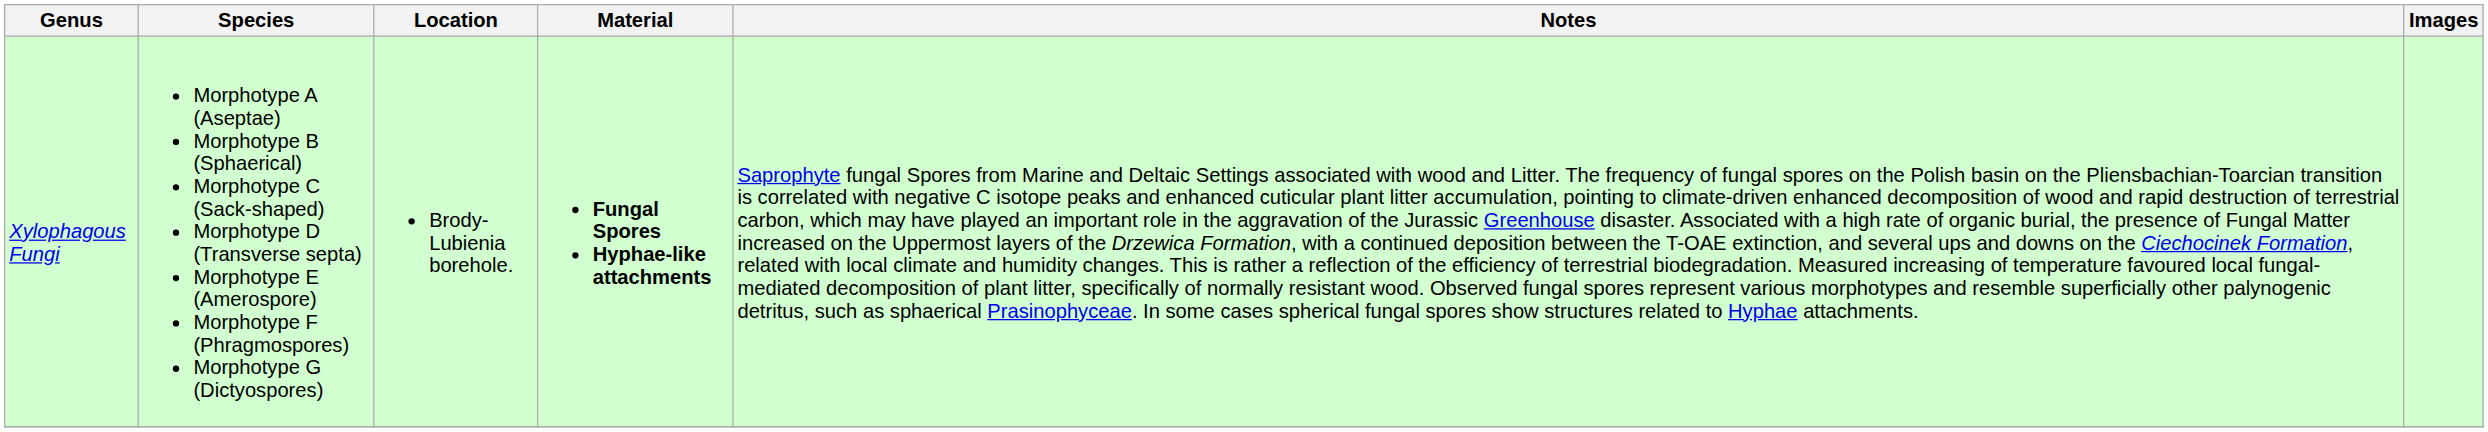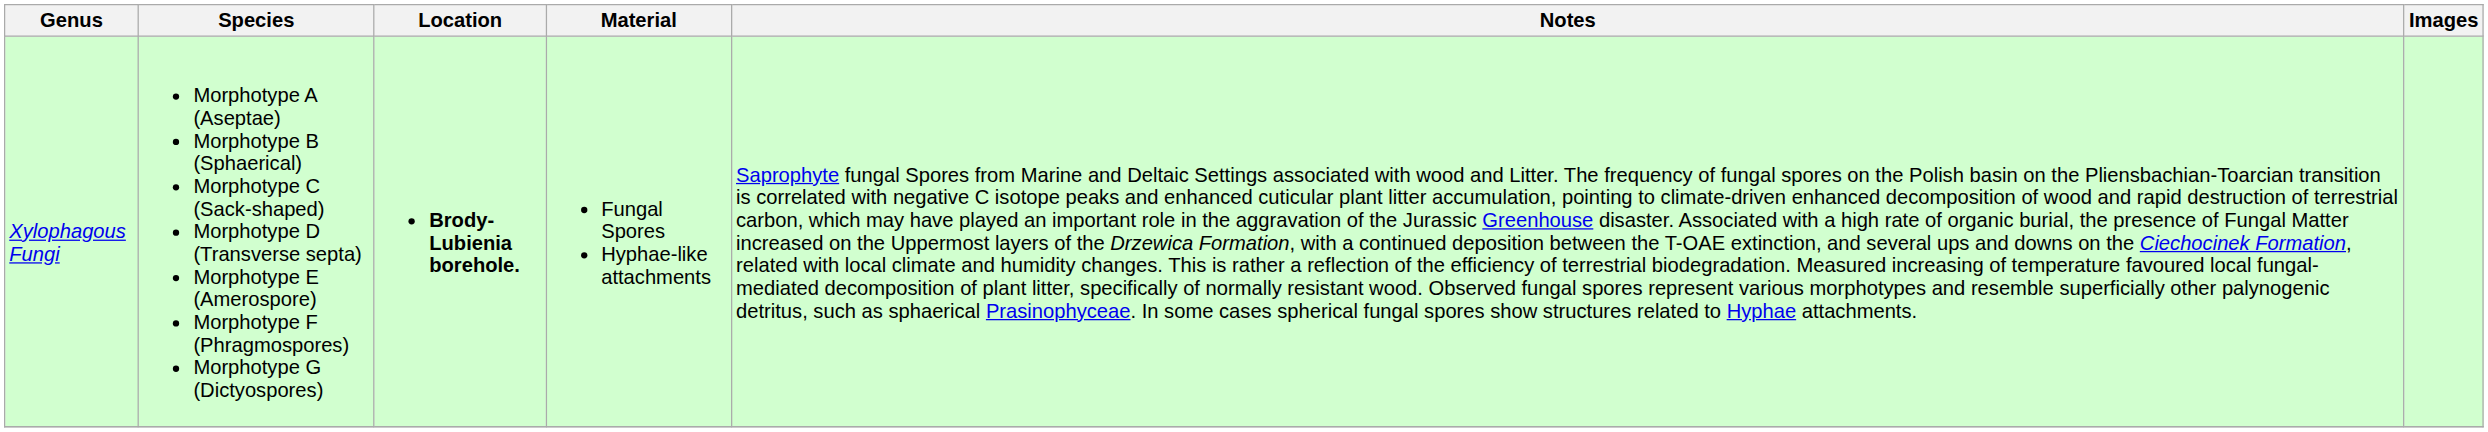(456, 243) normal -> (460, 243) bold
(635, 243) bold -> (639, 243) normal
